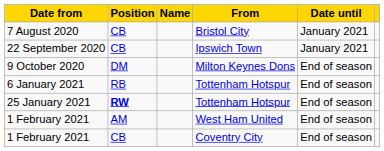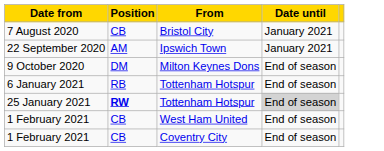- column: (175, 13)
(118, 48) CB -> (119, 48) AM
(336, 102) no background -> (300, 102) lightgrey background
(119, 119) AM -> (118, 119) CB
